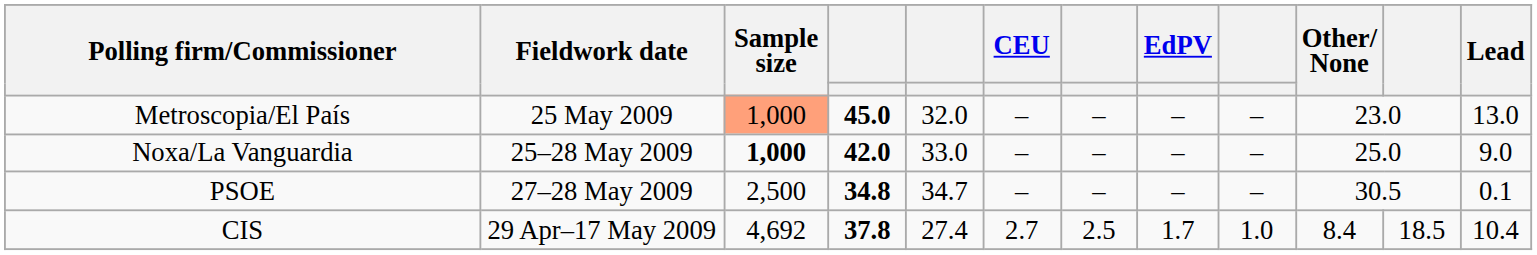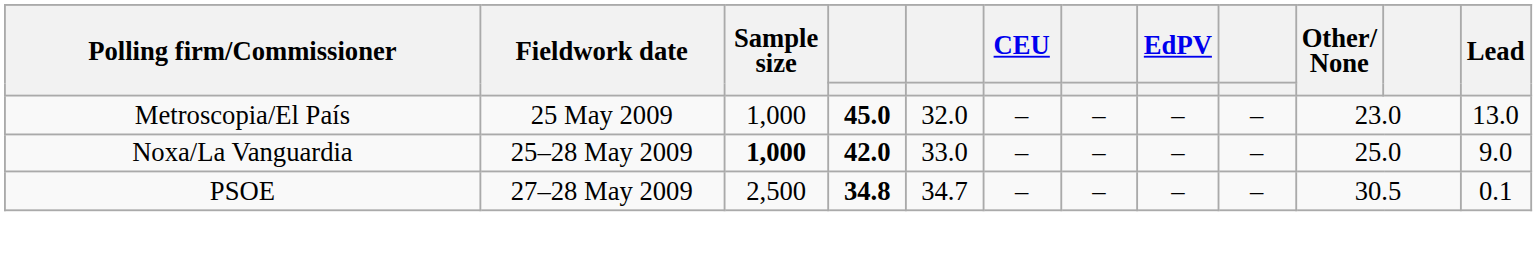(776, 115) lightsalmon background -> (776, 115) no background
- row: (242, 230)
